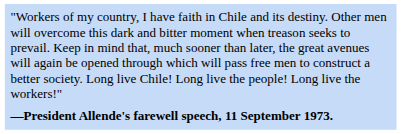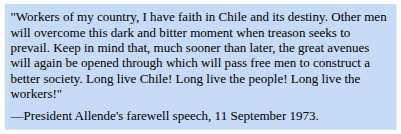(172, 116) bold -> (165, 116) normal
